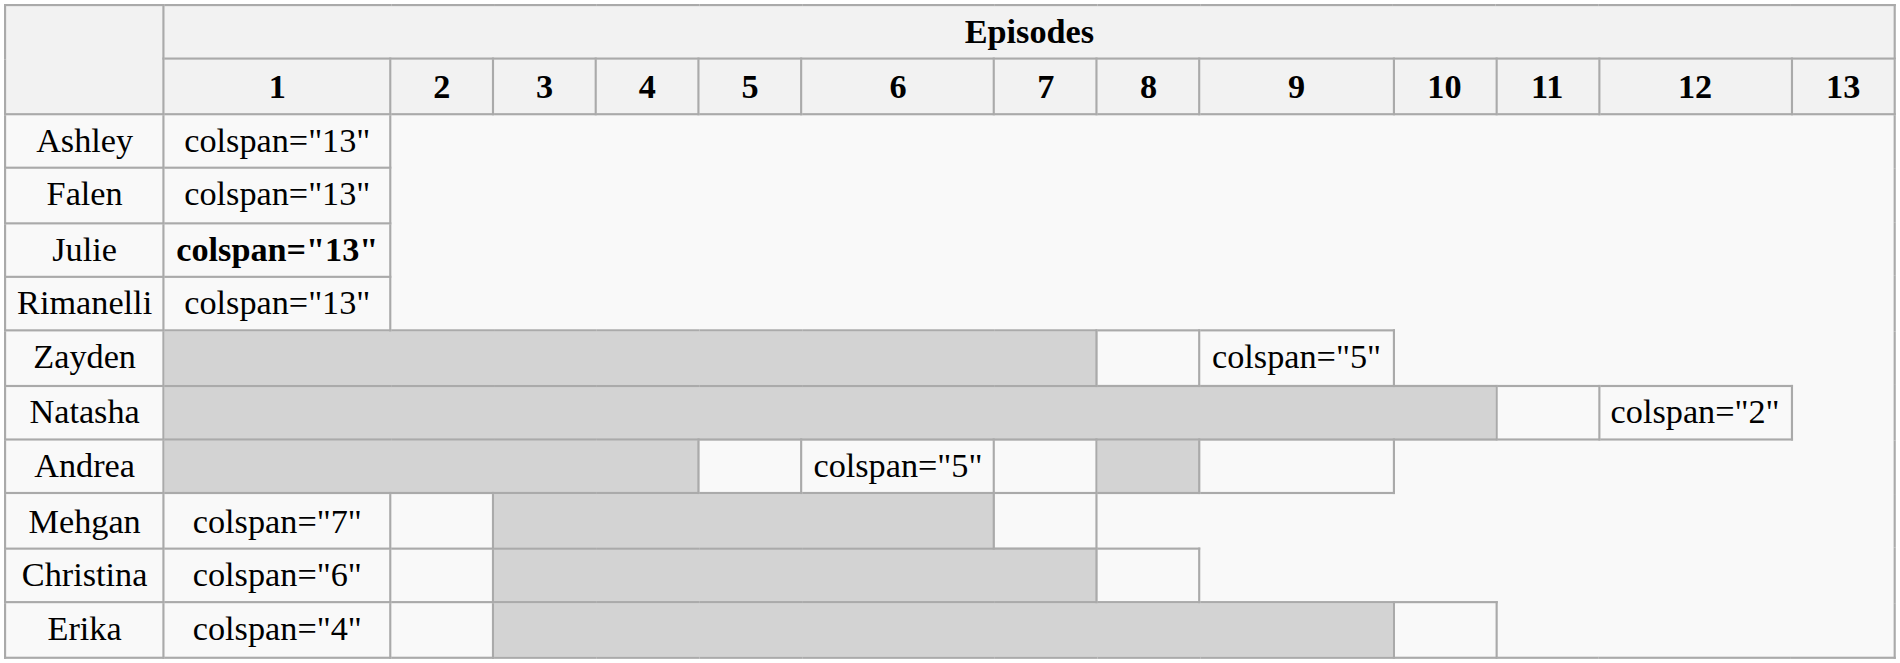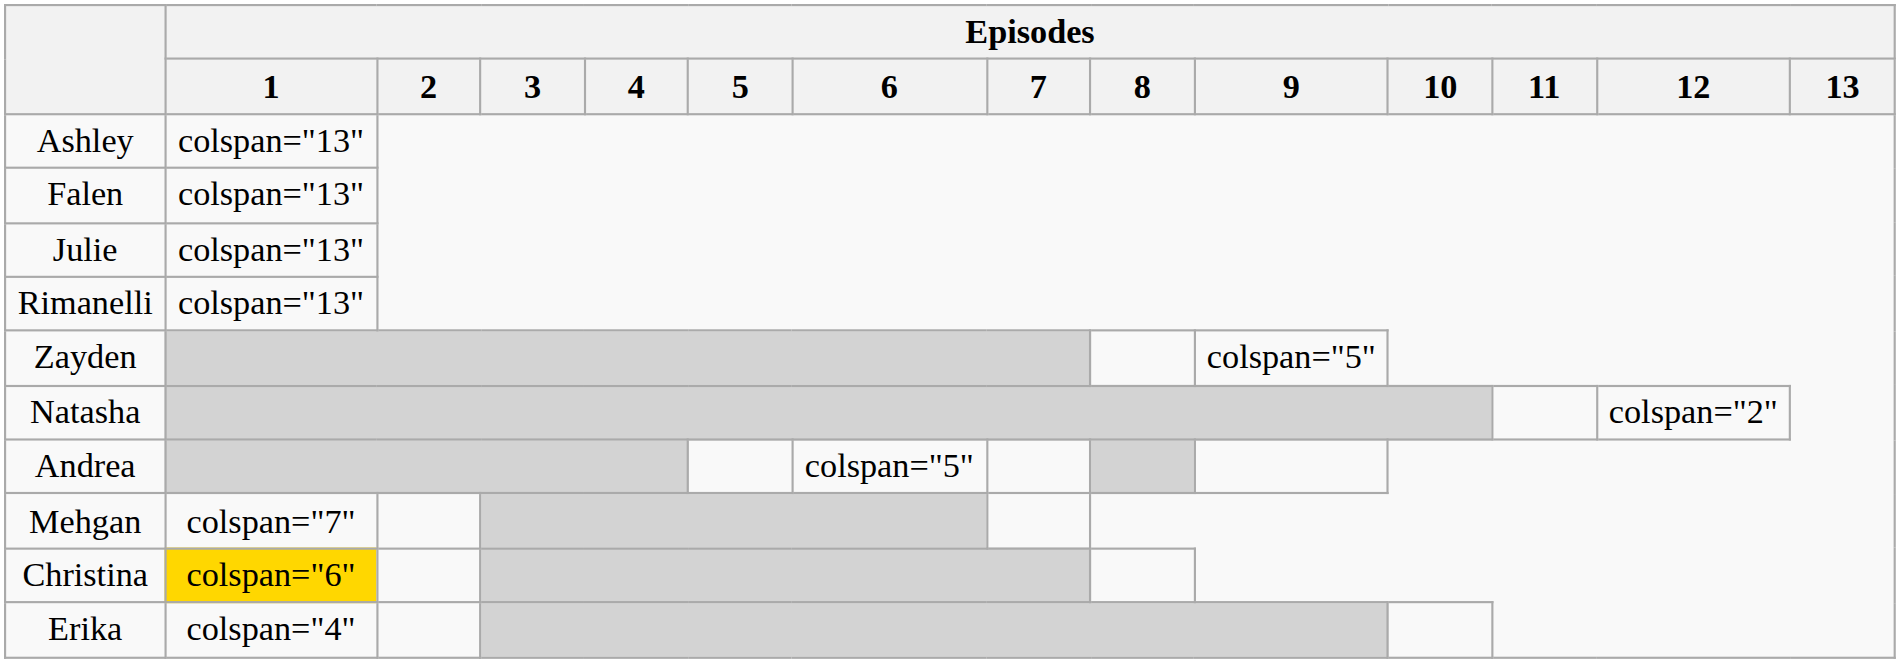(277, 248) bold -> (271, 248) normal
(277, 574) no background -> (271, 574) gold background
